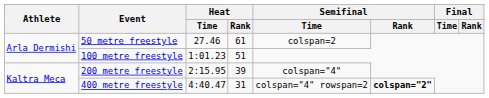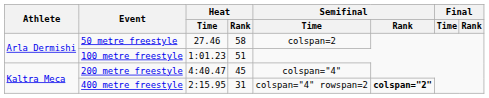(240, 40) 61 -> (240, 40) 58
(207, 70) 2:15.95 -> (207, 70) 4:40.47
(240, 70) 39 -> (240, 70) 45
(207, 85) 4:40.47 -> (207, 85) 2:15.95
